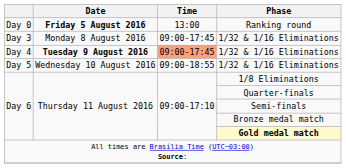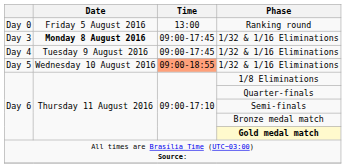(95, 25) bold -> (95, 25) normal
(95, 38) normal -> (95, 38) bold
(95, 52) bold -> (95, 52) normal
(187, 52) lightsalmon background -> (187, 52) no background
(187, 65) no background -> (187, 65) lightsalmon background
